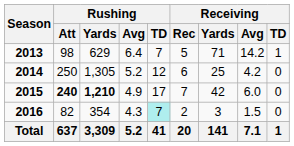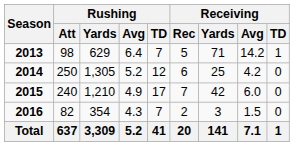(67, 92) bold -> (67, 92) normal
(100, 92) bold -> (100, 92) normal
(159, 111) paleturquoise background -> (159, 111) no background
